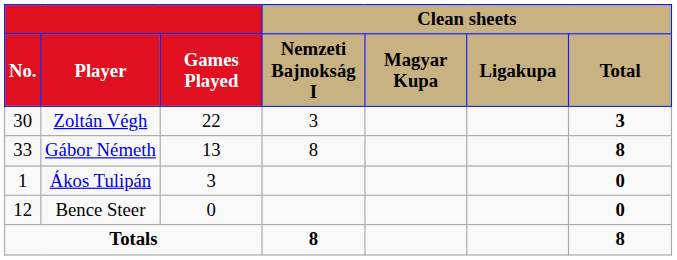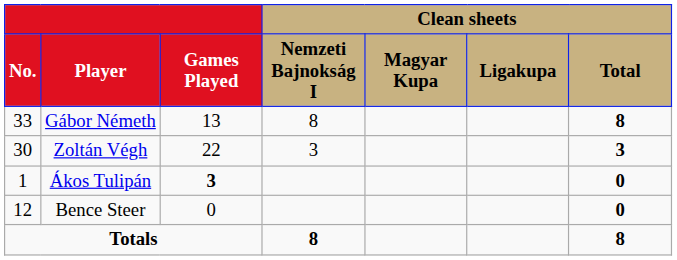rows swapped: (100, 150) <-> (100, 120)
(211, 180) normal -> (211, 180) bold
